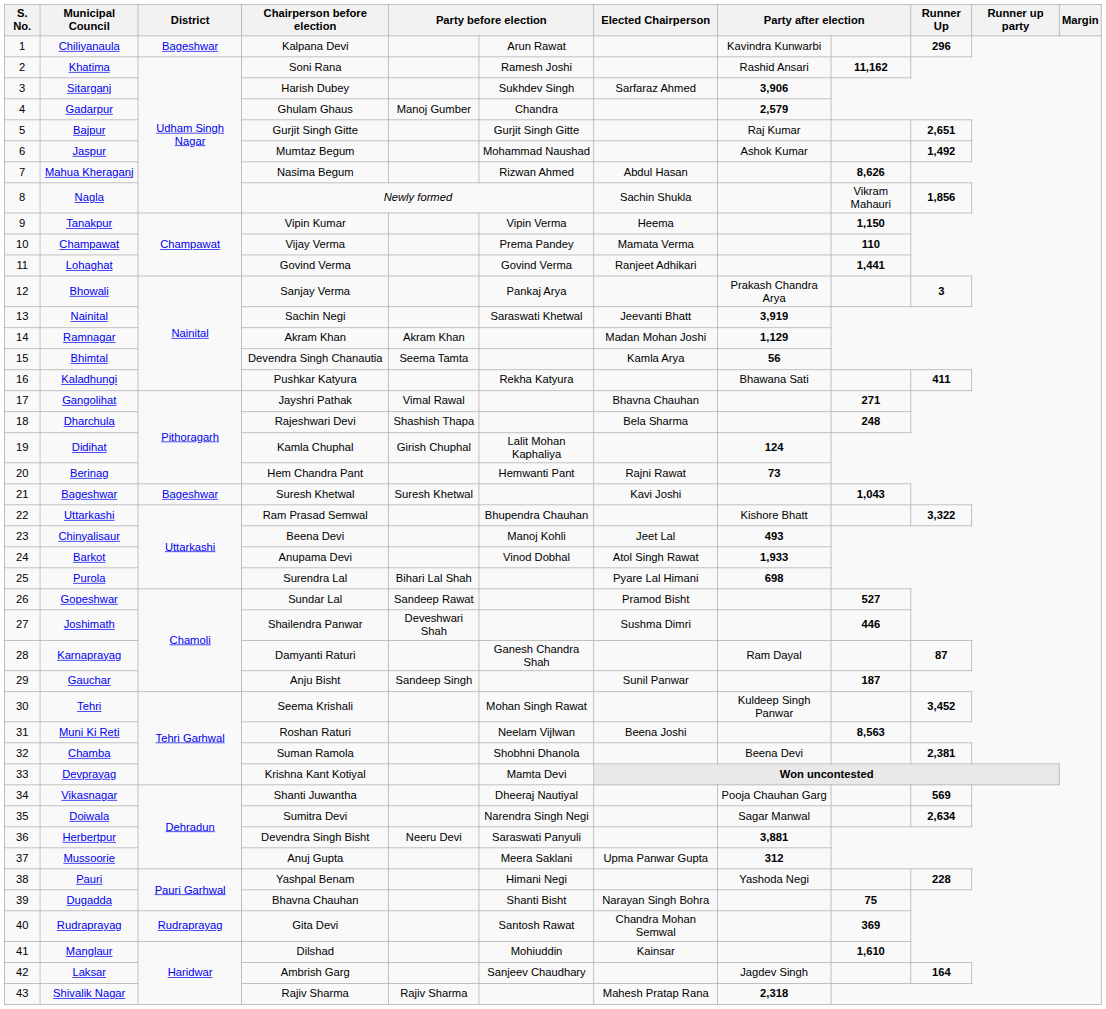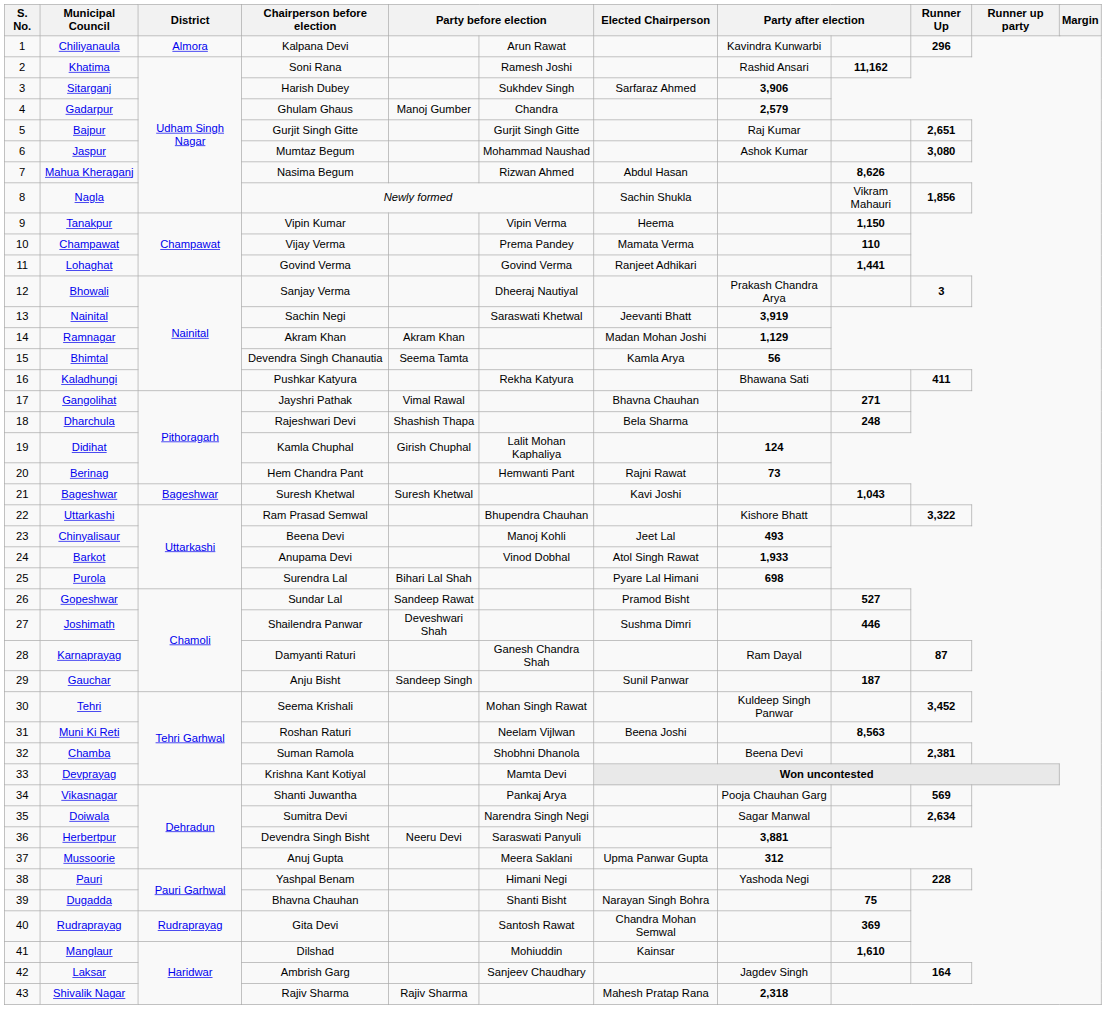(190, 46) Bageshwar -> (190, 46) Almora
(941, 151) 1,492 -> (941, 151) 3,080
(537, 291) Pankaj Arya -> (537, 291) Dheeraj Nautiyal
(537, 795) Dheeraj Nautiyal -> (537, 795) Pankaj Arya
